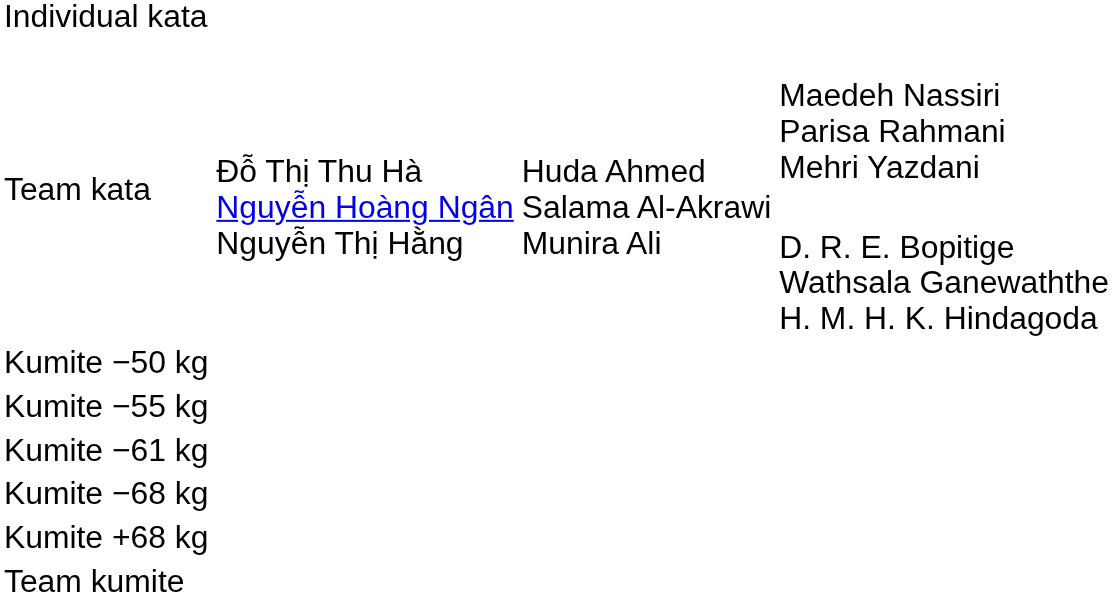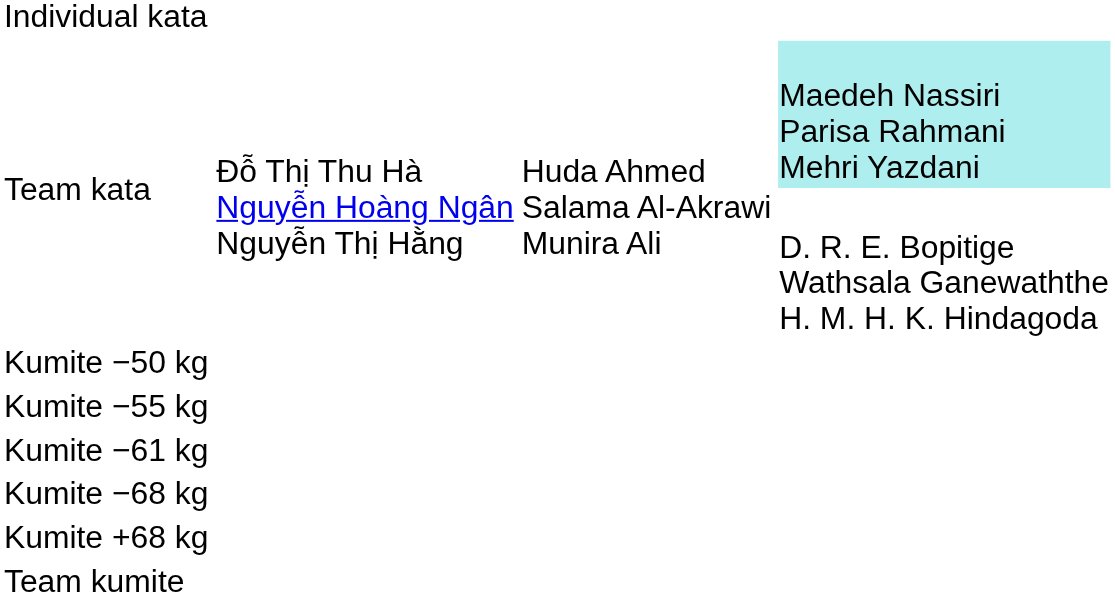(892, 131) no background -> (892, 131) paleturquoise background
